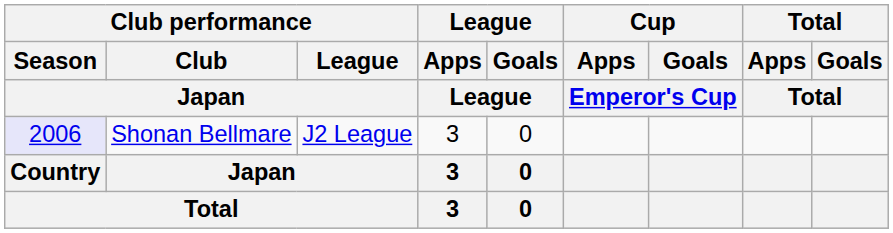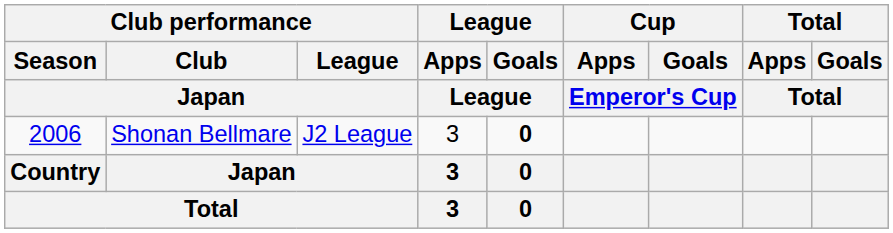(55, 135) lavender background -> (55, 135) no background
(525, 135) normal -> (525, 135) bold
